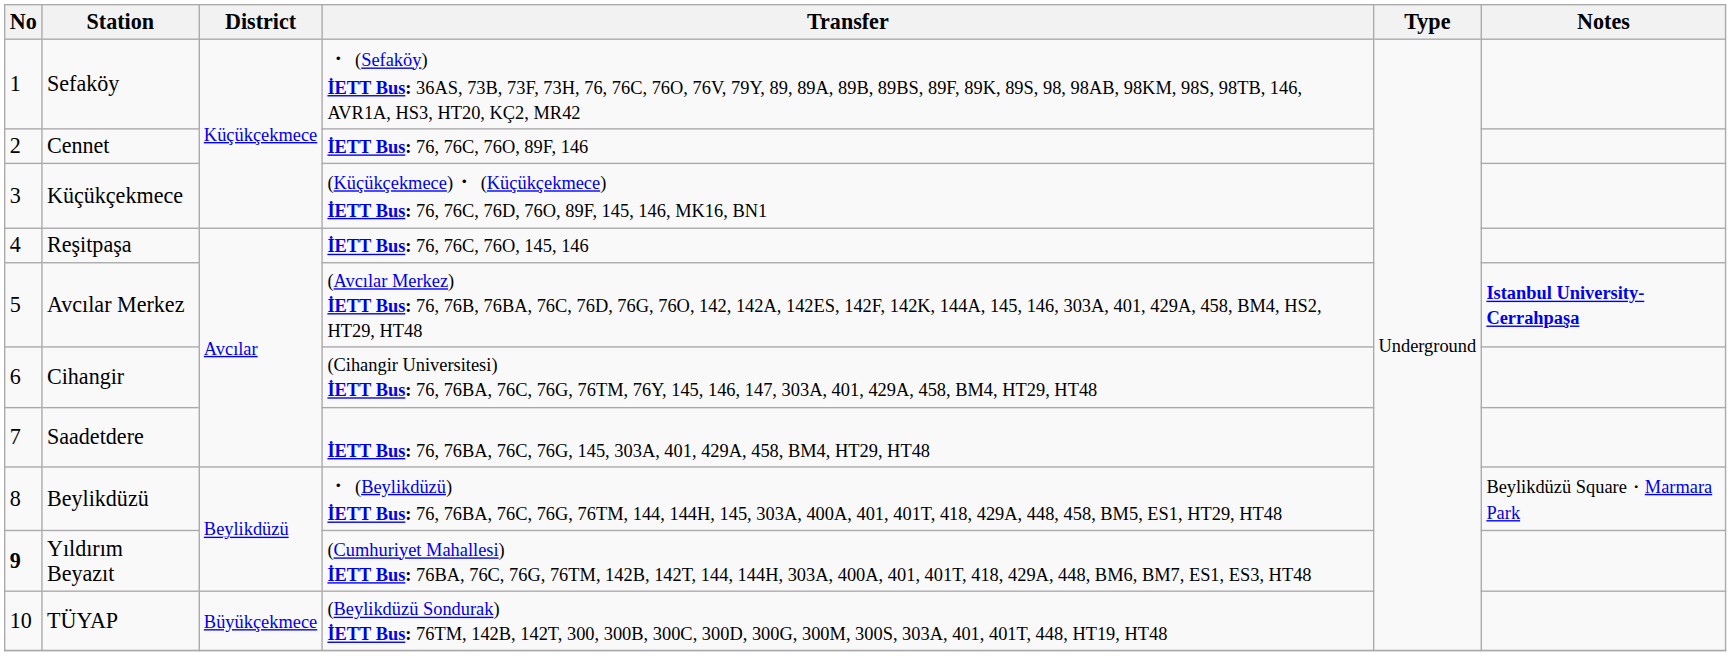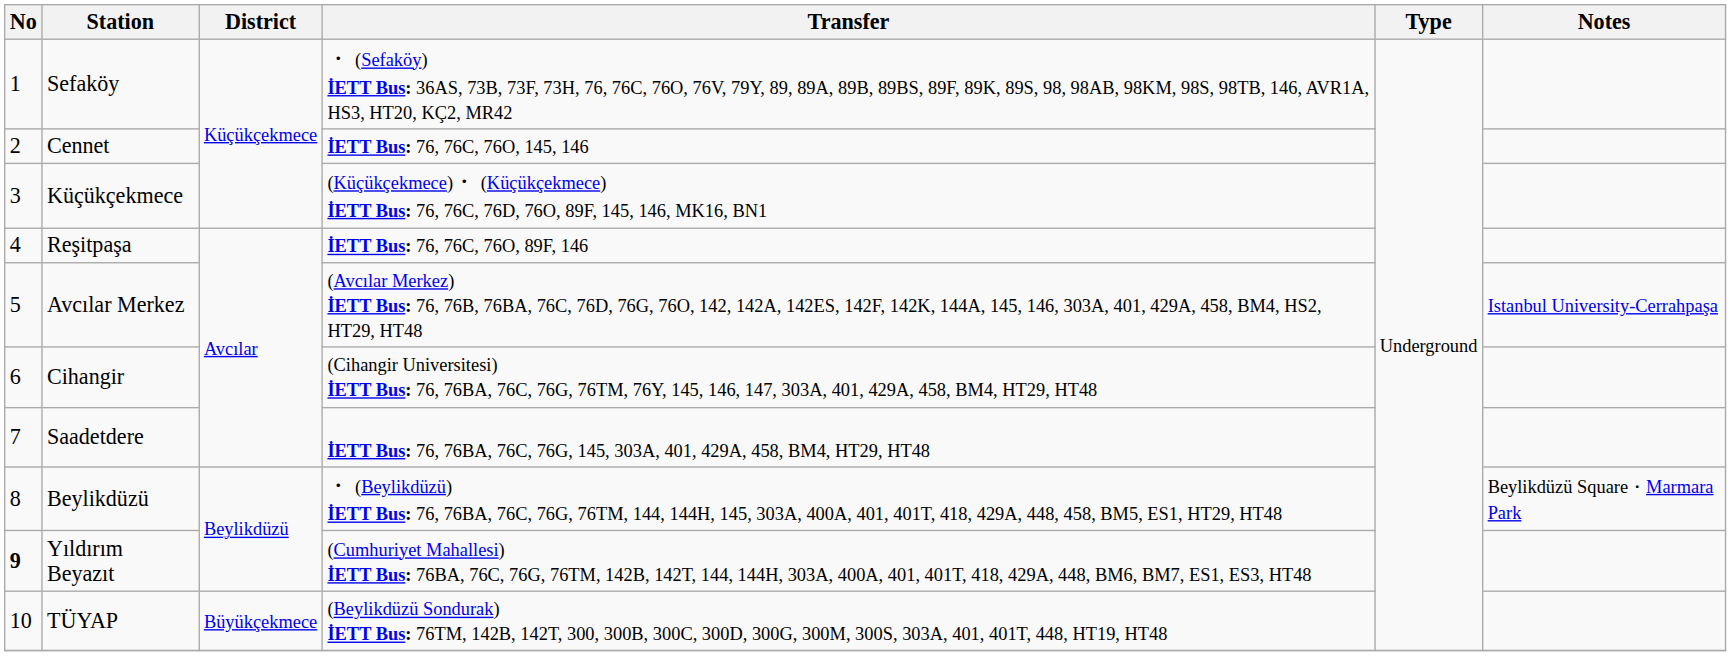(458, 147) İETT Bus: 76, 76C, 76O, 89F, 146 -> (458, 147) İETT Bus: 76, 76C, 76O, 145, 146
(458, 246) İETT Bus: 76, 76C, 76O, 145, 146 -> (458, 246) İETT Bus: 76, 76C, 76O, 89F, 146
(1565, 304) bold -> (1603, 306) normal
